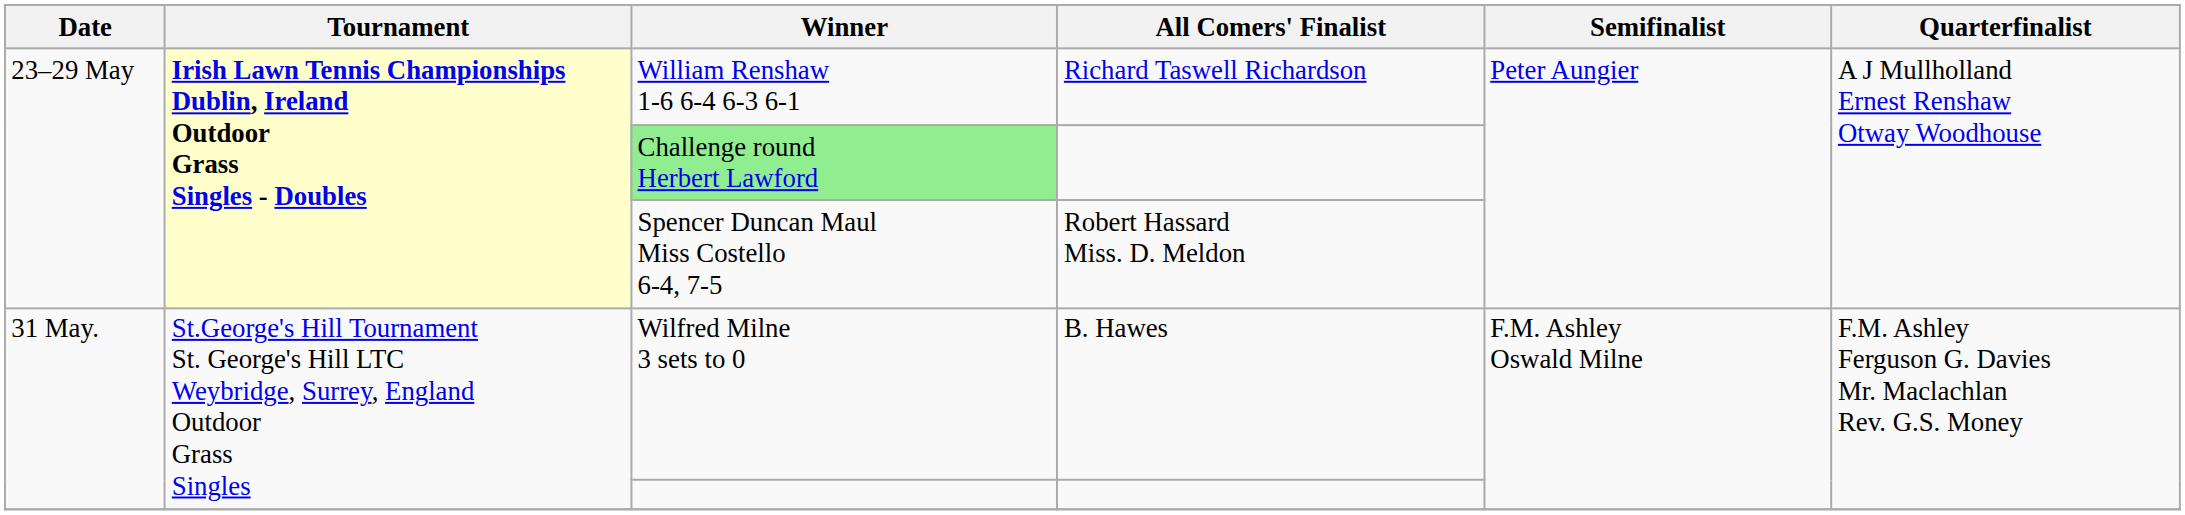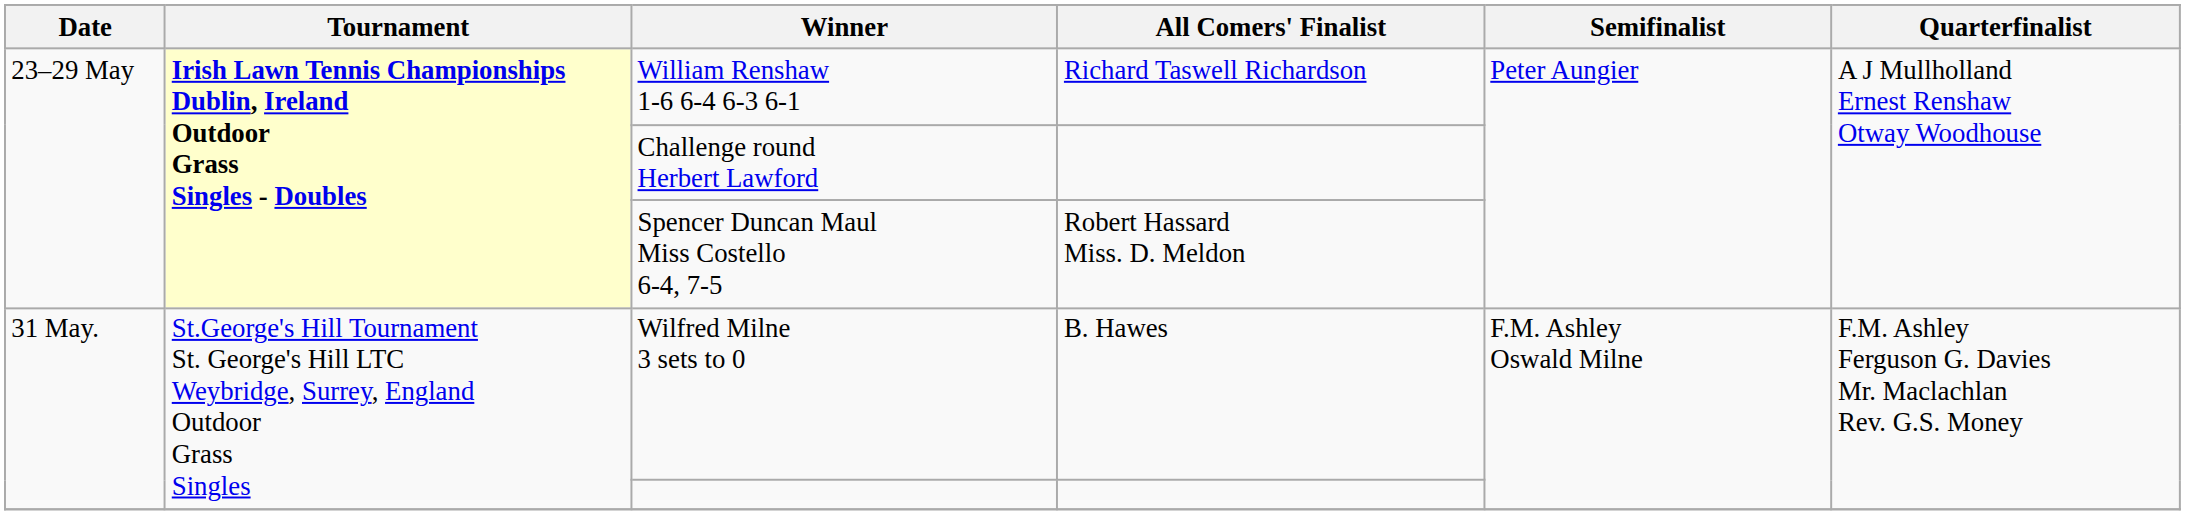(728, 161) lightgreen background -> (728, 161) no background
